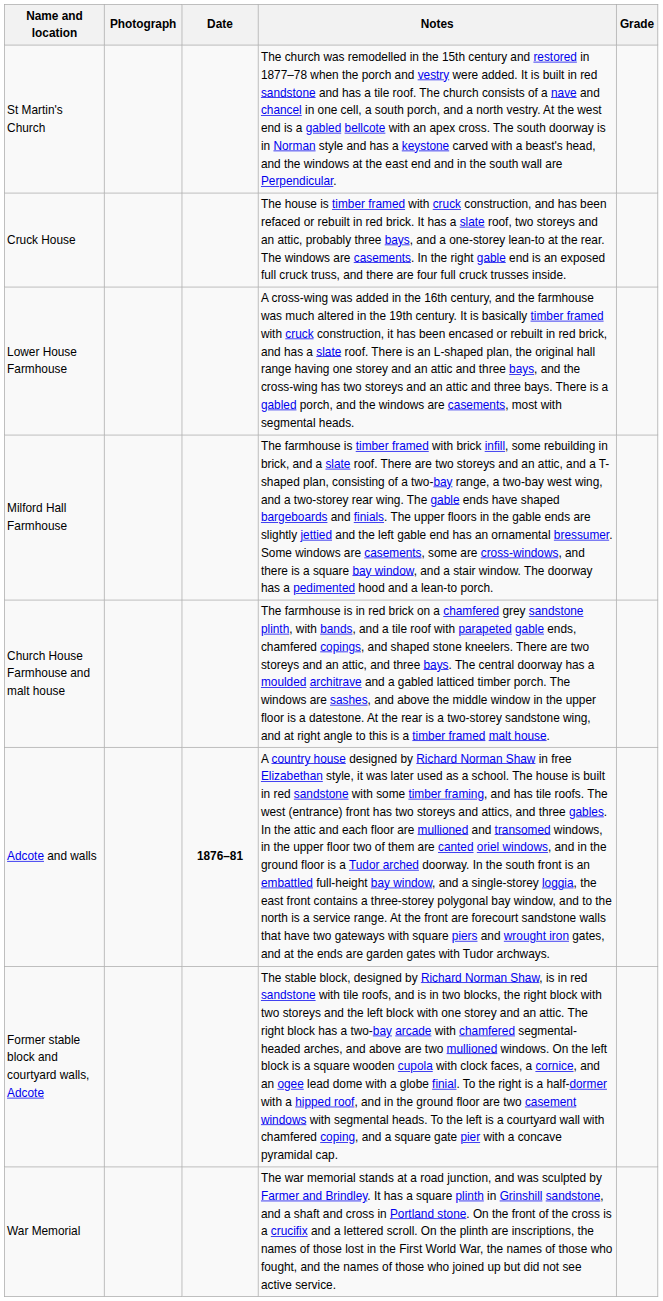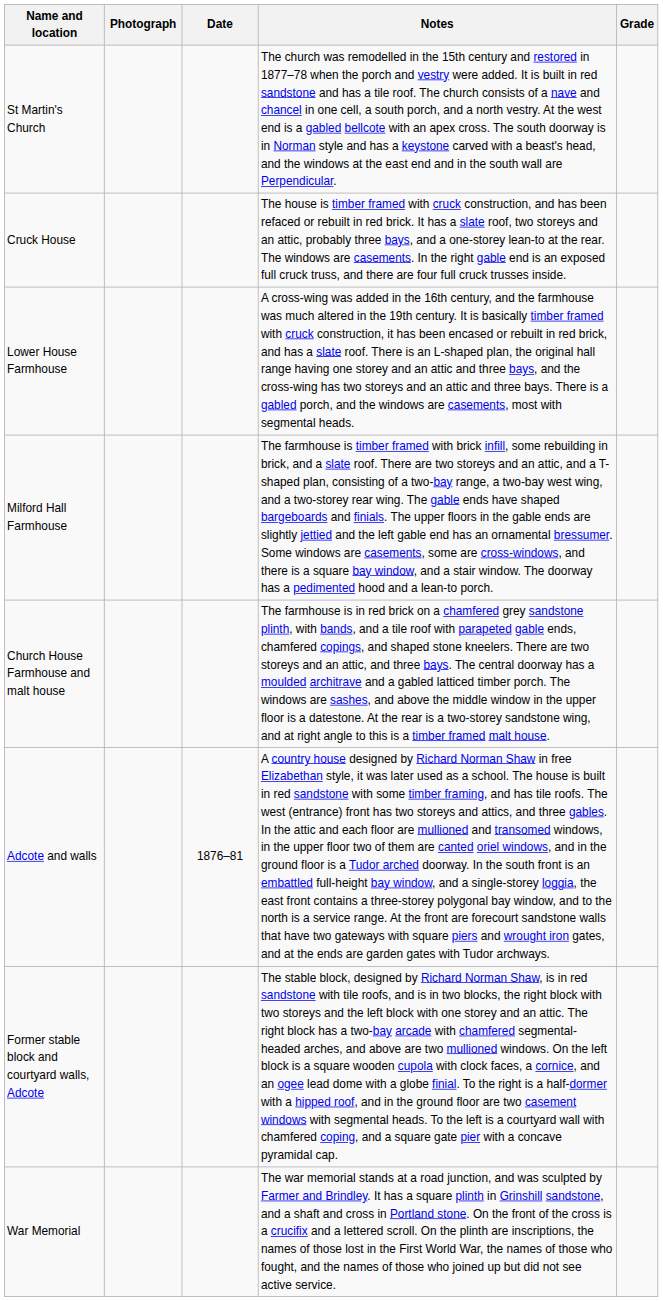(220, 856) bold -> (220, 856) normal
